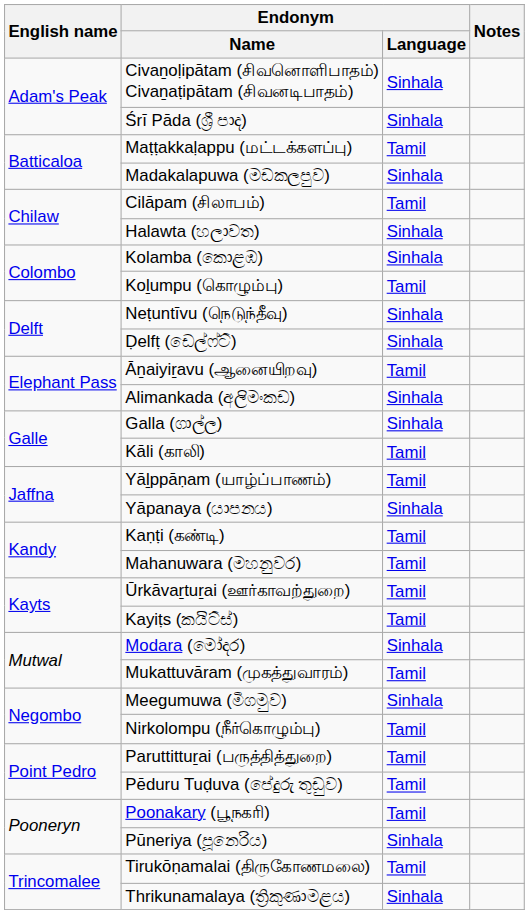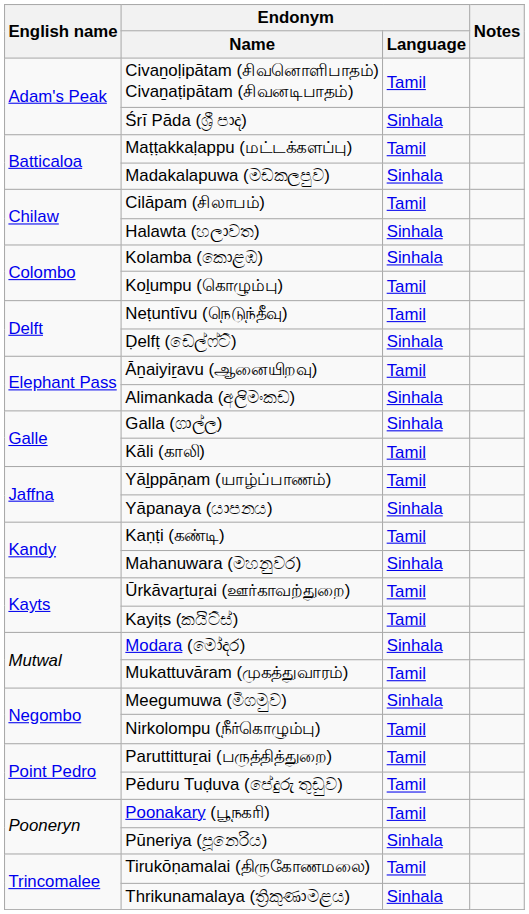(415, 82) Sinhala -> (406, 82) Tamil
(415, 314) Sinhala -> (406, 314) Tamil
(406, 563) Tamil -> (415, 563) Sinhala
